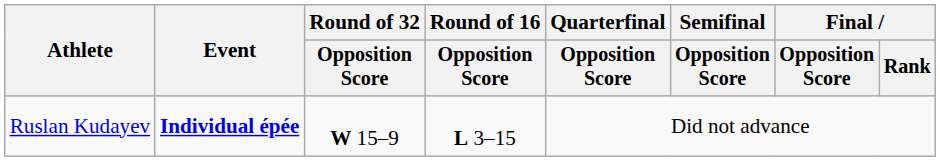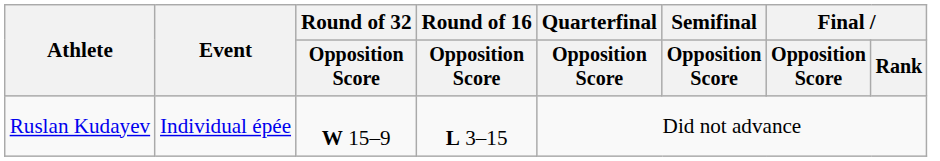(230, 126) bold -> (226, 126) normal
